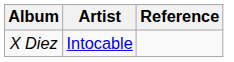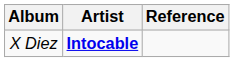(100, 43) normal -> (102, 43) bold
